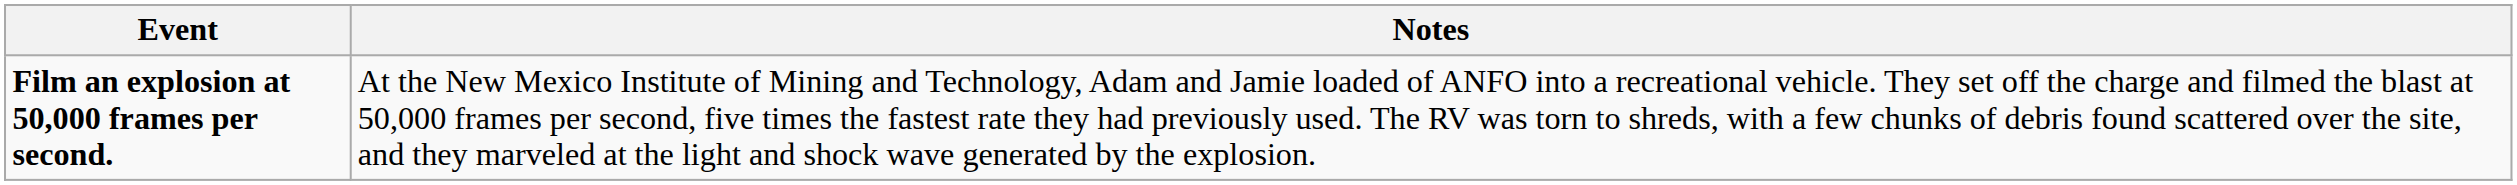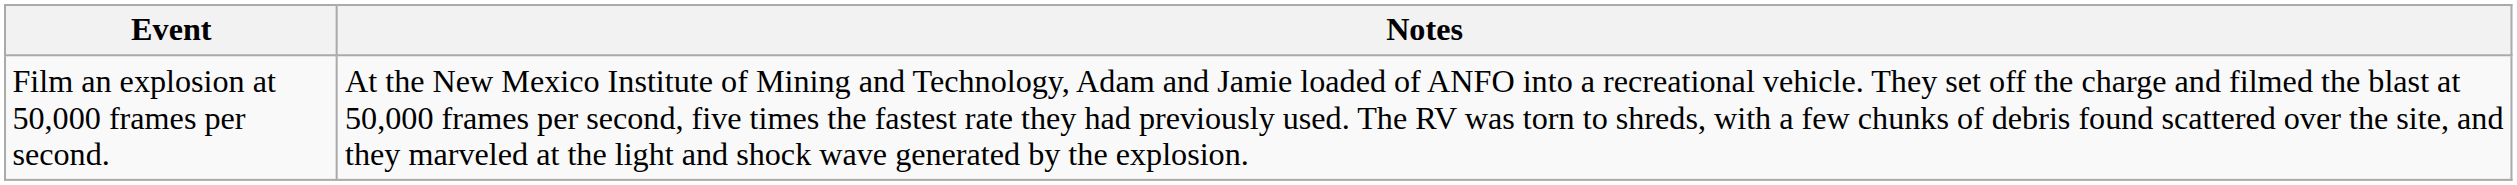(151, 117) bold -> (144, 117) normal
